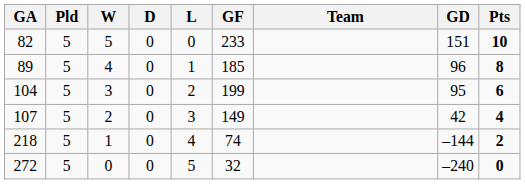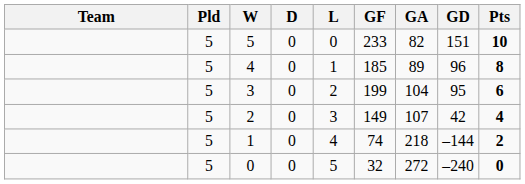columns swapped: (345, 16) <-> (25, 16)
